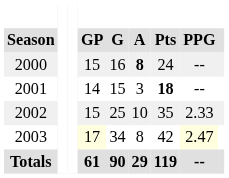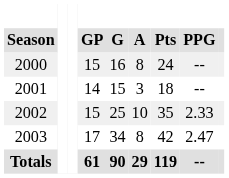(140, 64) bold -> (140, 64) normal
(166, 88) bold -> (166, 88) normal
(92, 137) lightyellow background -> (92, 137) no background
(199, 137) lightyellow background -> (199, 137) no background
